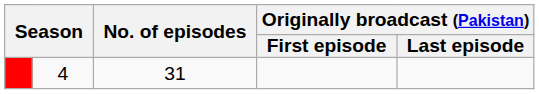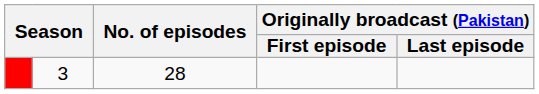(63, 72) 4 -> (63, 72) 3
(175, 72) 31 -> (175, 72) 28
